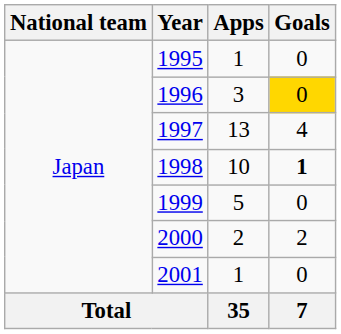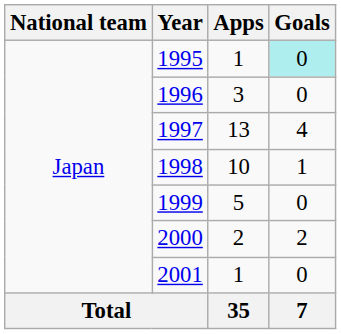(302, 58) no background -> (302, 58) paleturquoise background
(302, 94) gold background -> (302, 94) no background
(302, 166) bold -> (302, 166) normal
